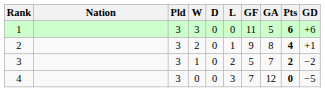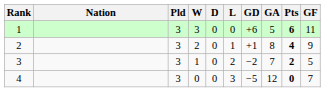columns swapped: (251, 12) <-> (310, 12)
